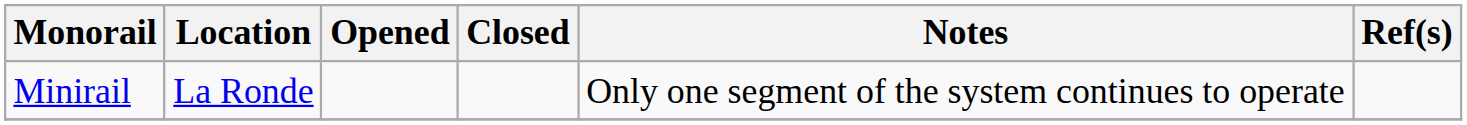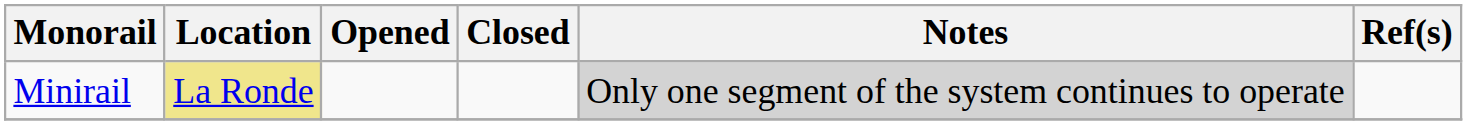(243, 89) no background -> (243, 89) khaki background
(965, 89) no background -> (965, 89) lightgrey background
